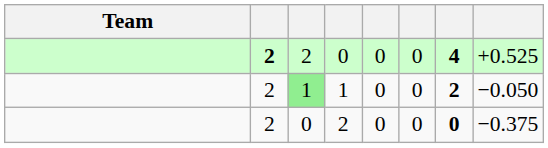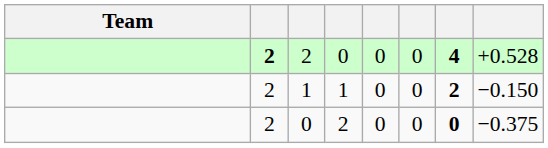(508, 55) +0.525 -> (508, 55) +0.528
(306, 90) lightgreen background -> (306, 90) no background
(508, 90) −0.050 -> (508, 90) −0.150
